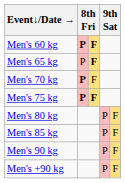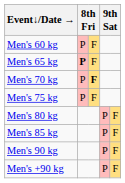(83, 44) bold -> (83, 44) normal
(94, 44) bold -> (94, 44) normal
(83, 62) normal -> (83, 62) bold
(94, 62) bold -> (94, 62) normal
(83, 80) bold -> (83, 80) normal
(94, 80) normal -> (94, 80) bold
(83, 98) bold -> (83, 98) normal
(94, 98) bold -> (94, 98) normal
